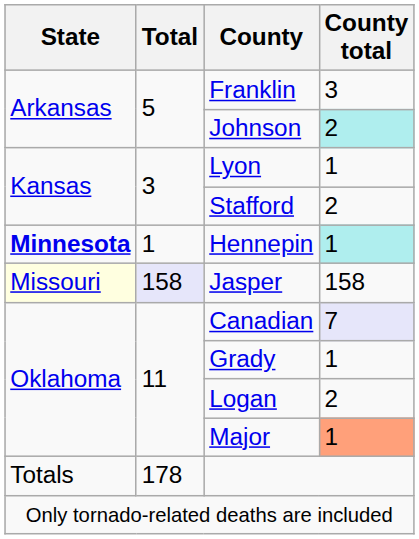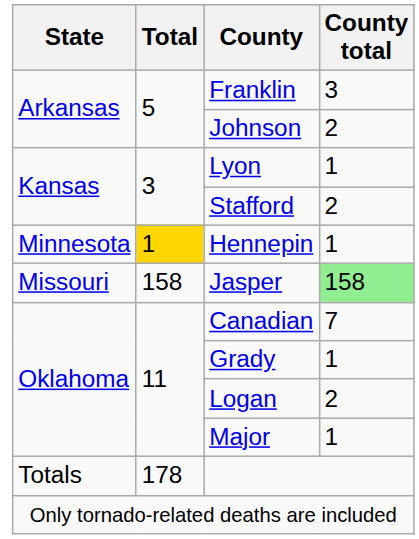(331, 128) paleturquoise background -> (331, 128) no background
(70, 243) bold -> (74, 243) normal
(148, 243) no background -> (148, 243) gold background
(331, 243) paleturquoise background -> (331, 243) no background
(56, 282) lightyellow background -> (64, 282) no background
(162, 282) lavender background -> (162, 282) no background
(345, 282) no background -> (345, 282) lightgreen background
(331, 321) lavender background -> (331, 321) no background
(331, 436) lightsalmon background -> (331, 436) no background
